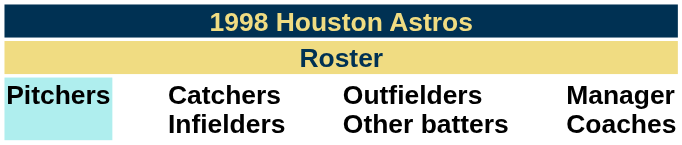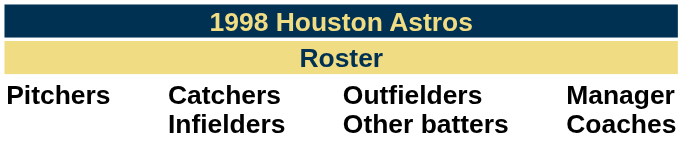(58, 94) paleturquoise background -> (58, 94) no background
